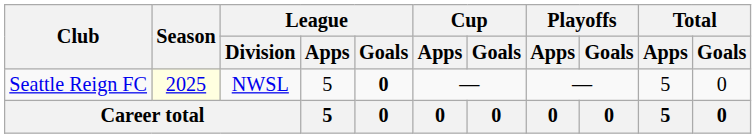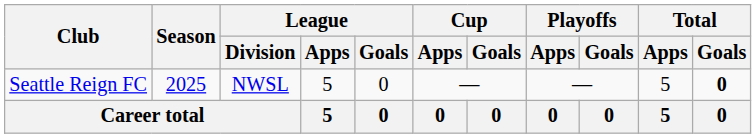(186, 84) lightyellow background -> (186, 84) no background
(384, 84) bold -> (384, 84) normal
(722, 84) normal -> (722, 84) bold
